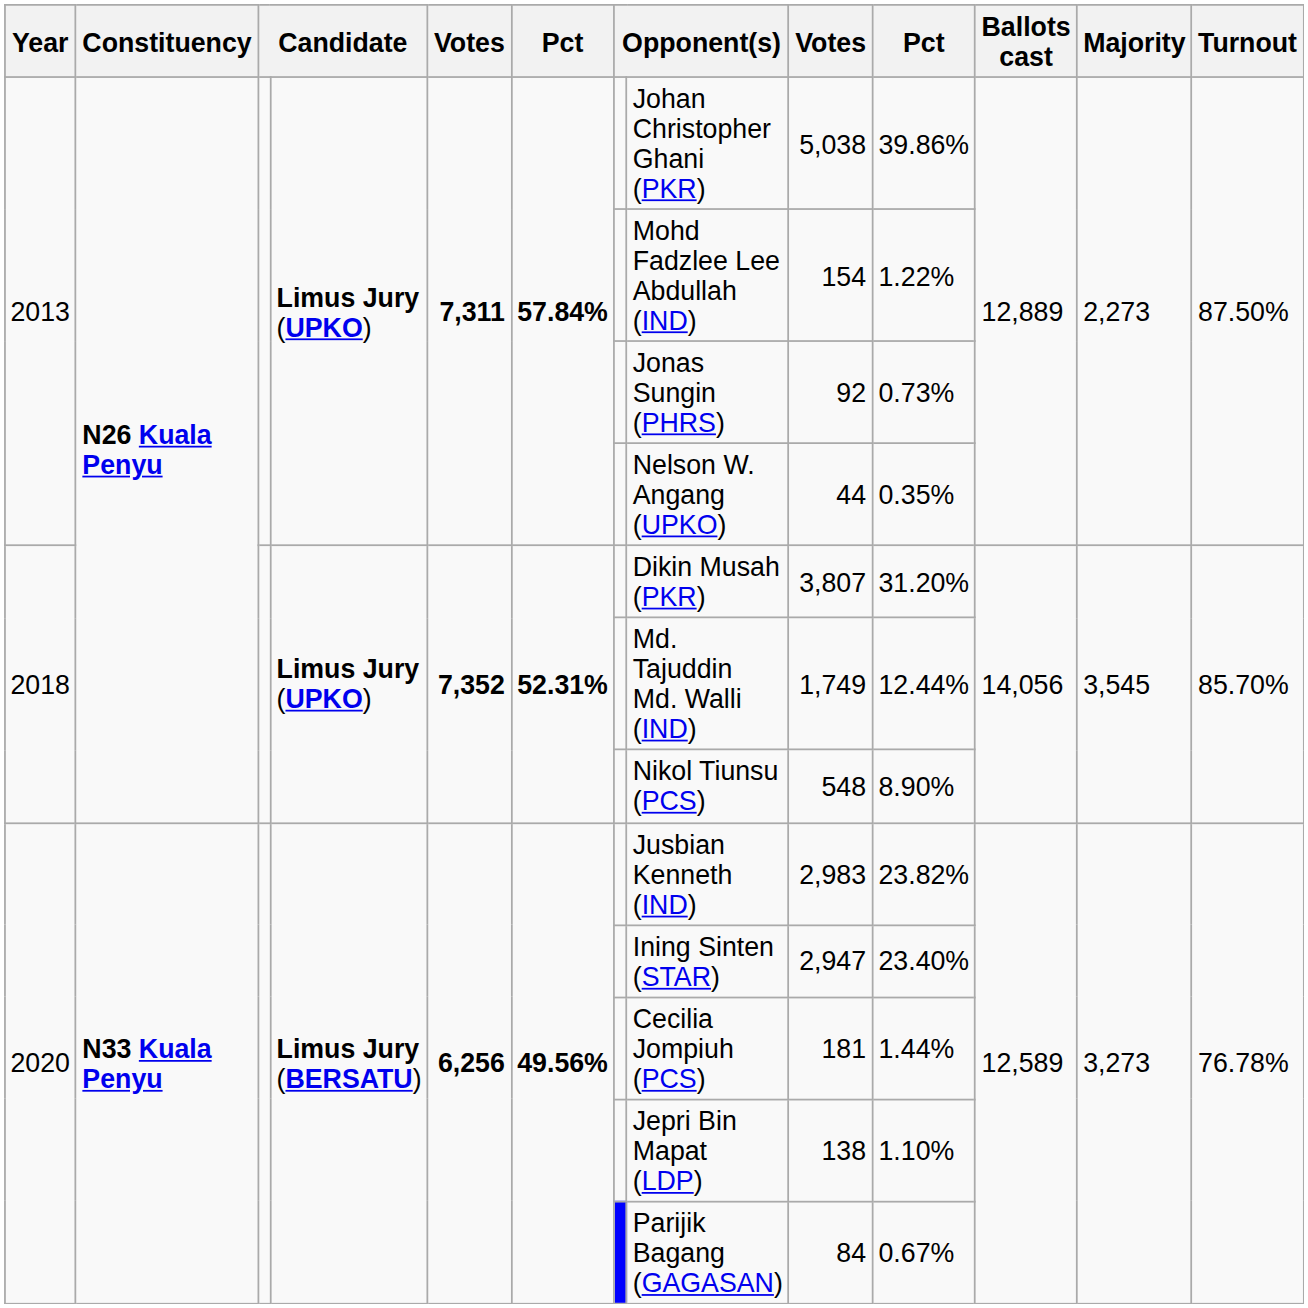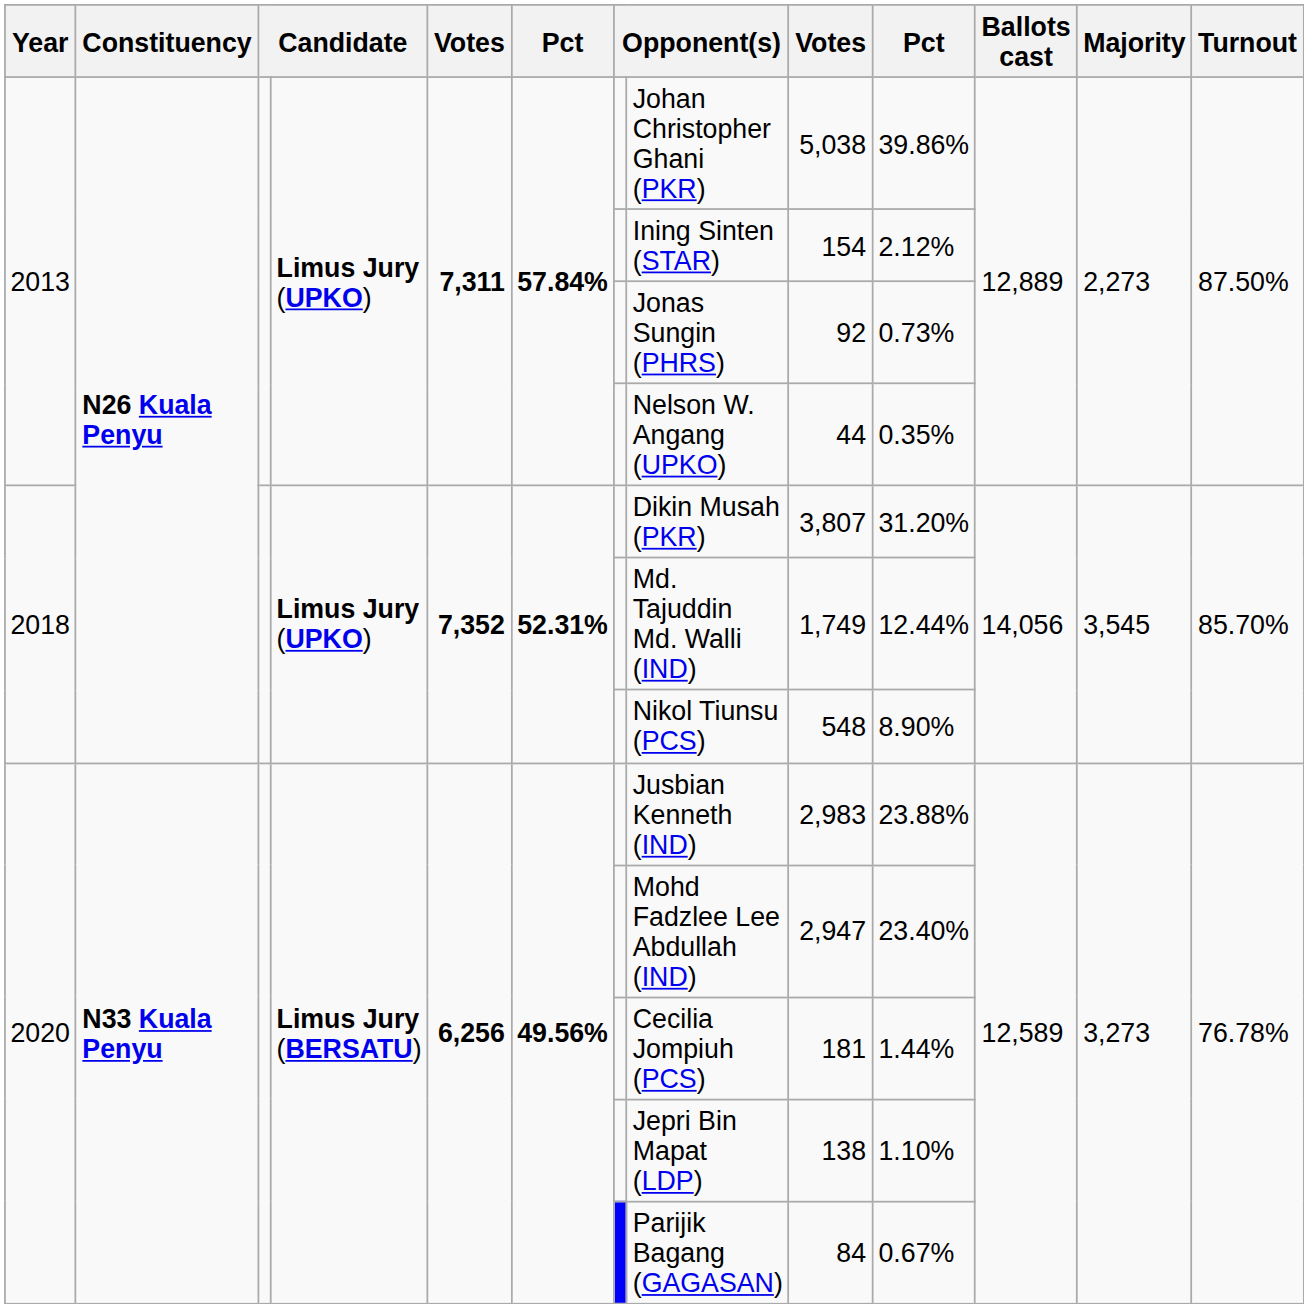(706, 275) Mohd Fadzlee Lee Abdullah (IND) -> (703, 245) Ining Sinten (STAR)
(916, 275) 1.22% -> (916, 245) 2.12%
(924, 873) 23.82% -> (924, 814) 23.88%
(703, 961) Ining Sinten (STAR) -> (706, 931) Mohd Fadzlee Lee Abdullah (IND)
